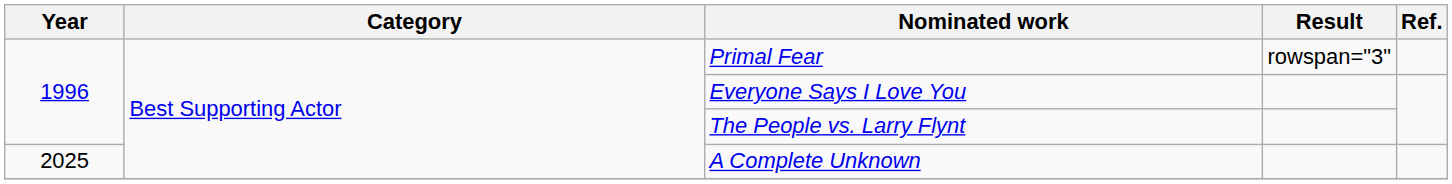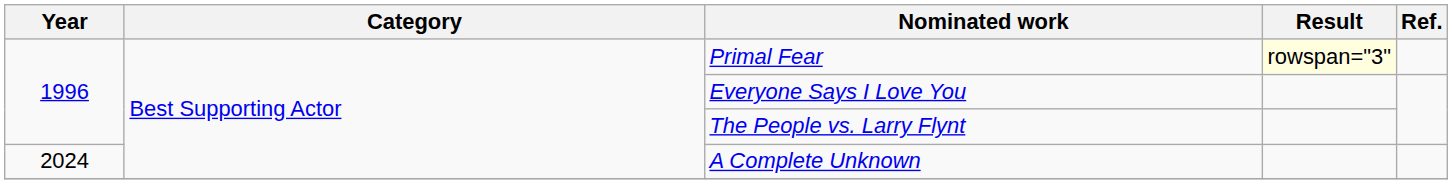(1329, 56) no background -> (1329, 56) lightyellow background
(65, 160) 2025 -> (65, 160) 2024
